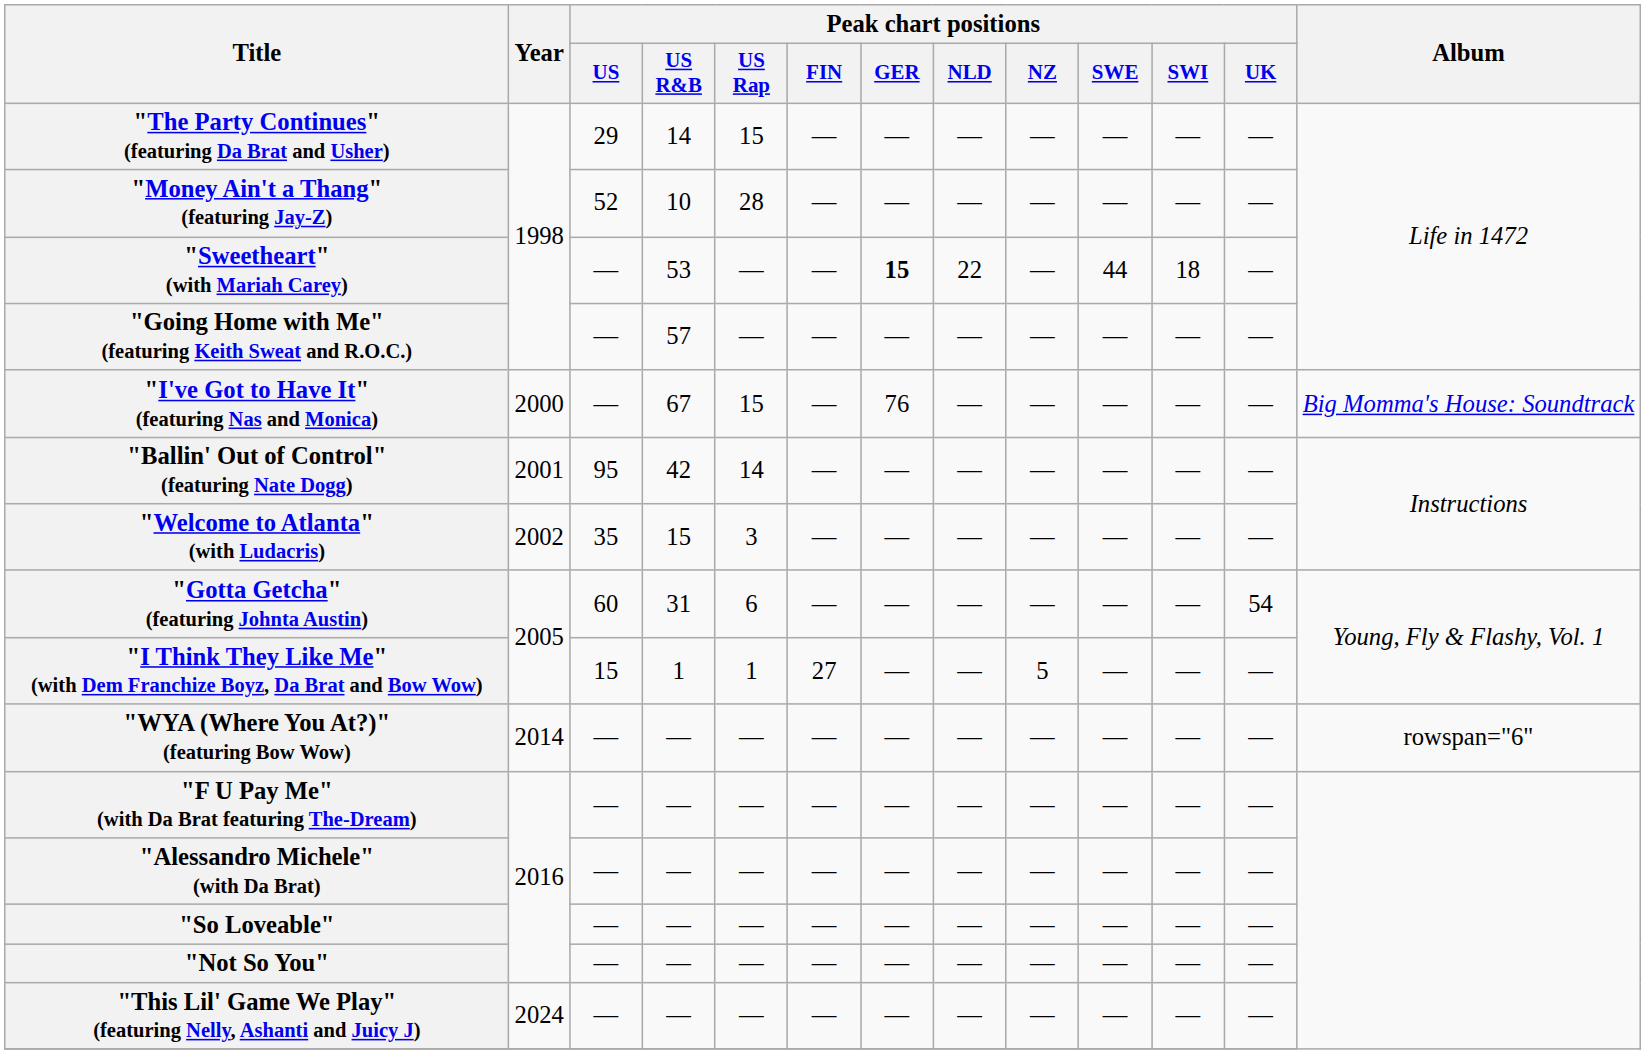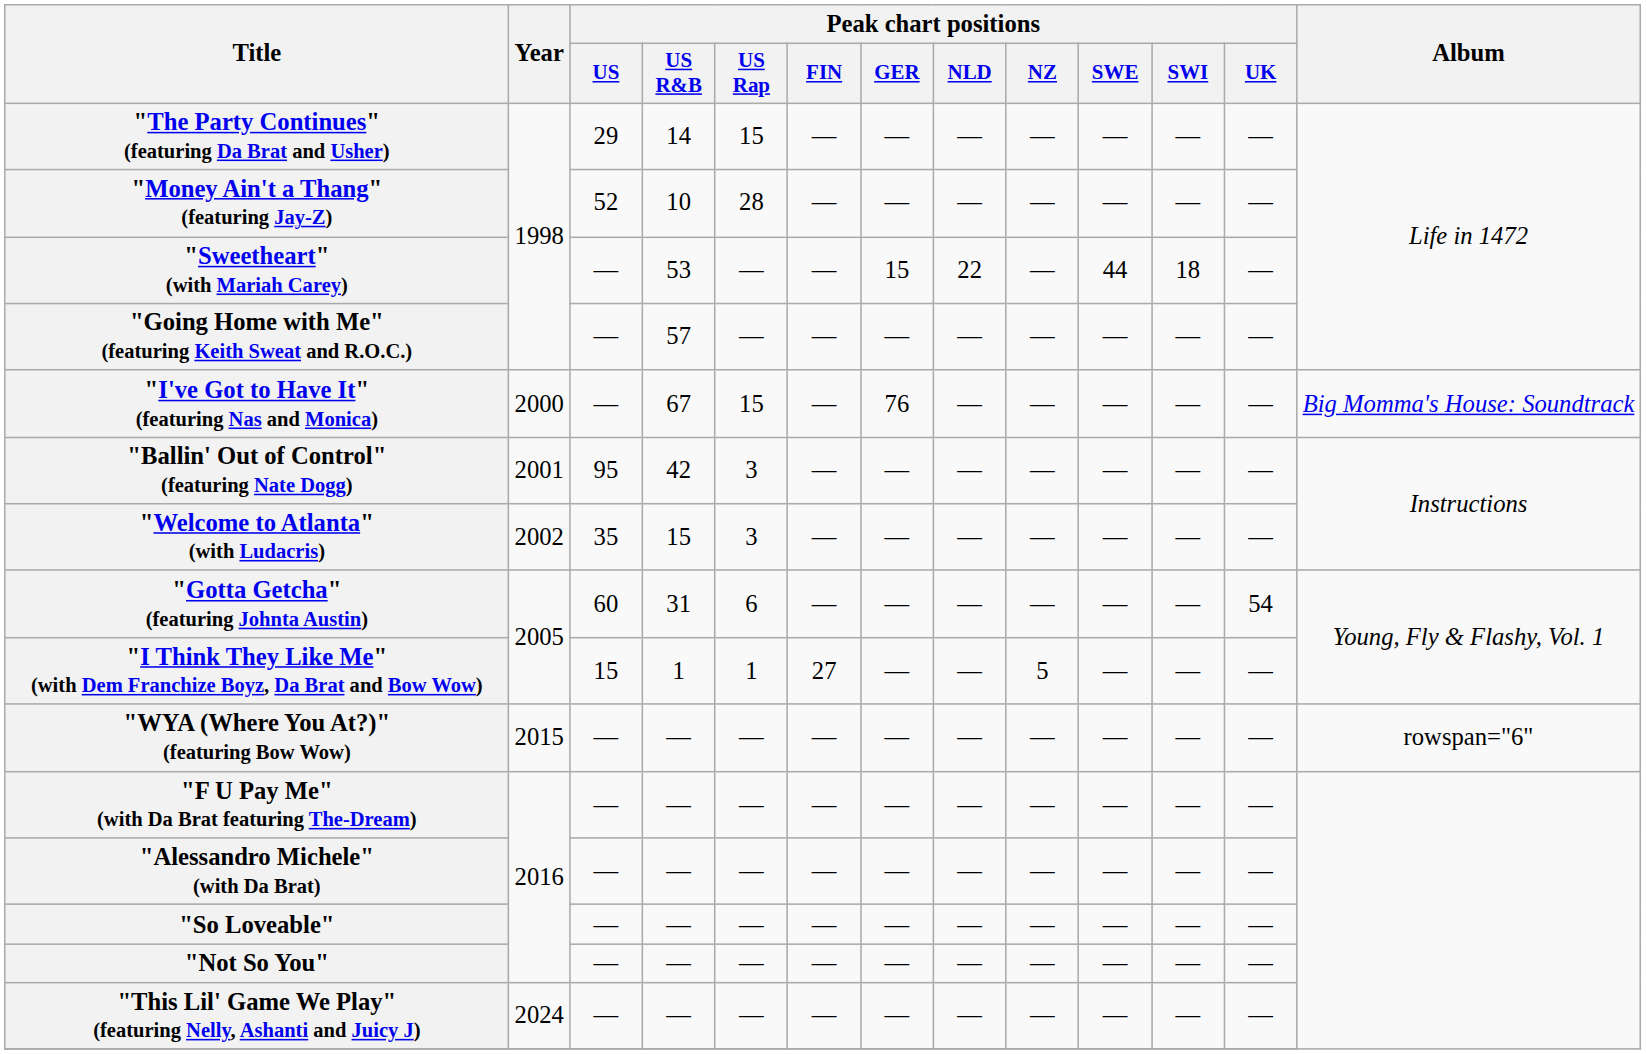(897, 269) bold -> (897, 269) normal
(751, 470) 14 -> (751, 470) 3
(539, 737) 2014 -> (539, 737) 2015
